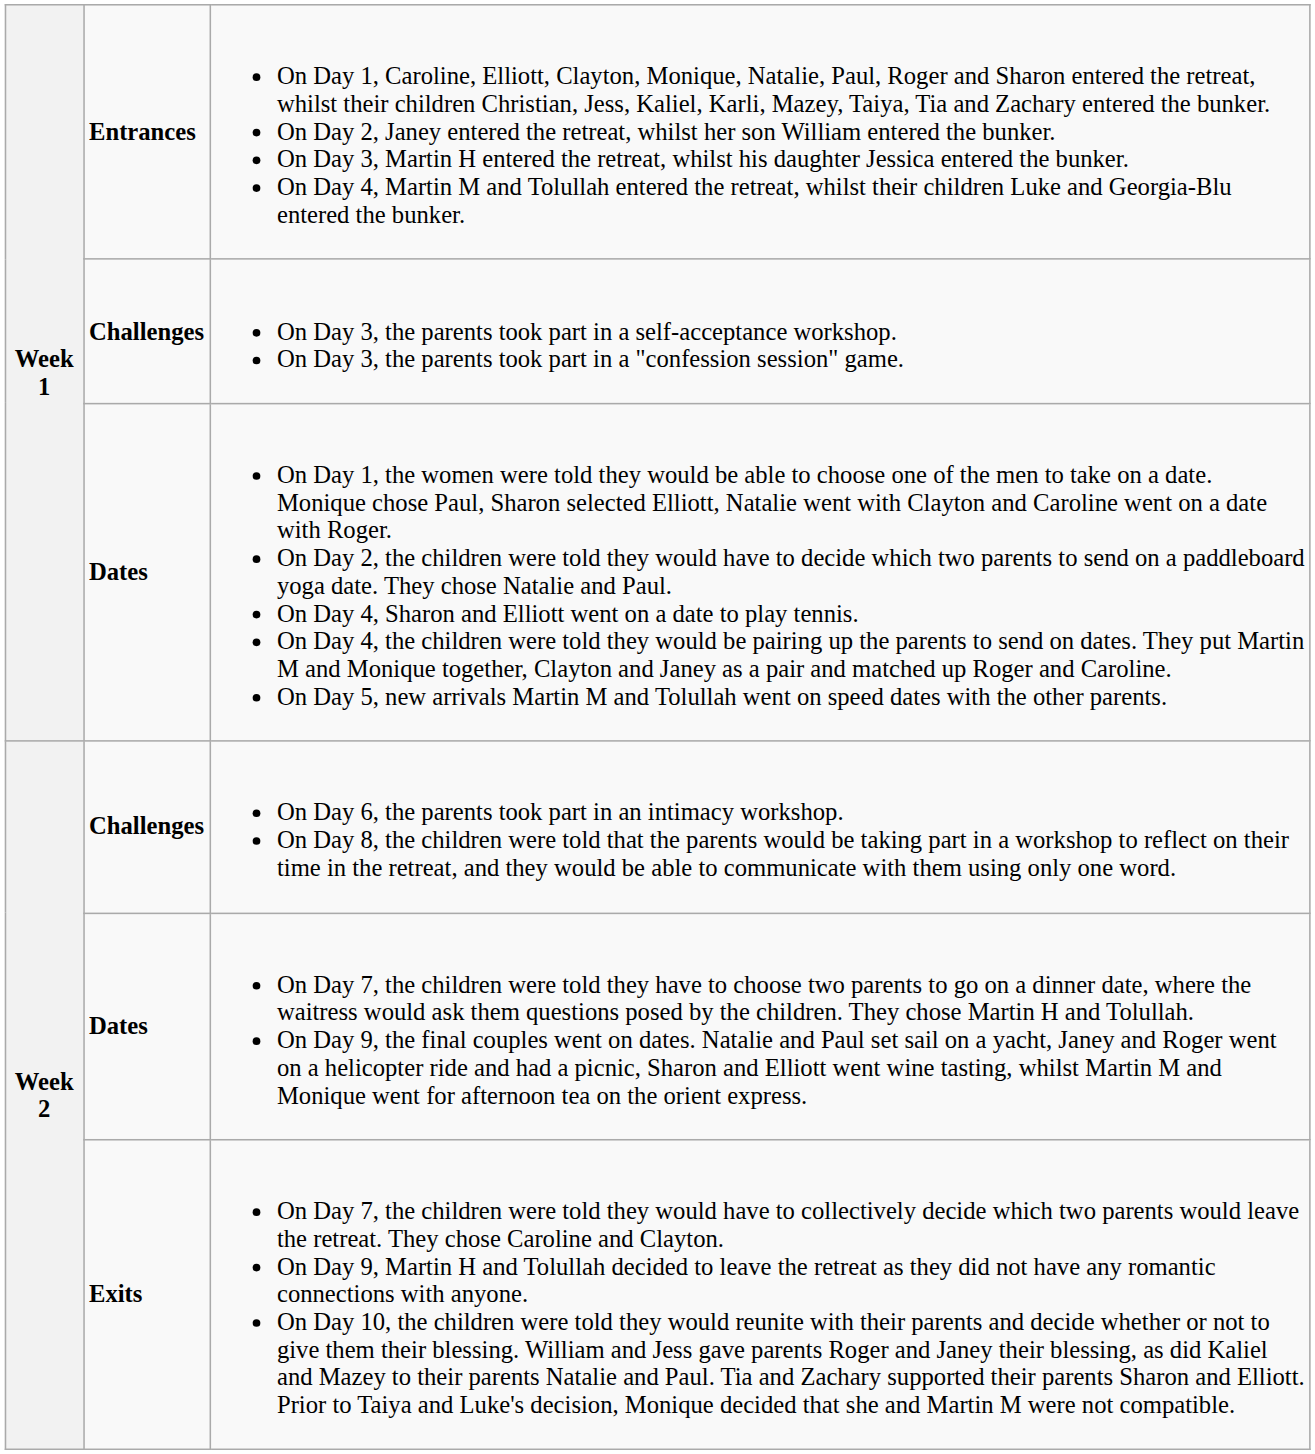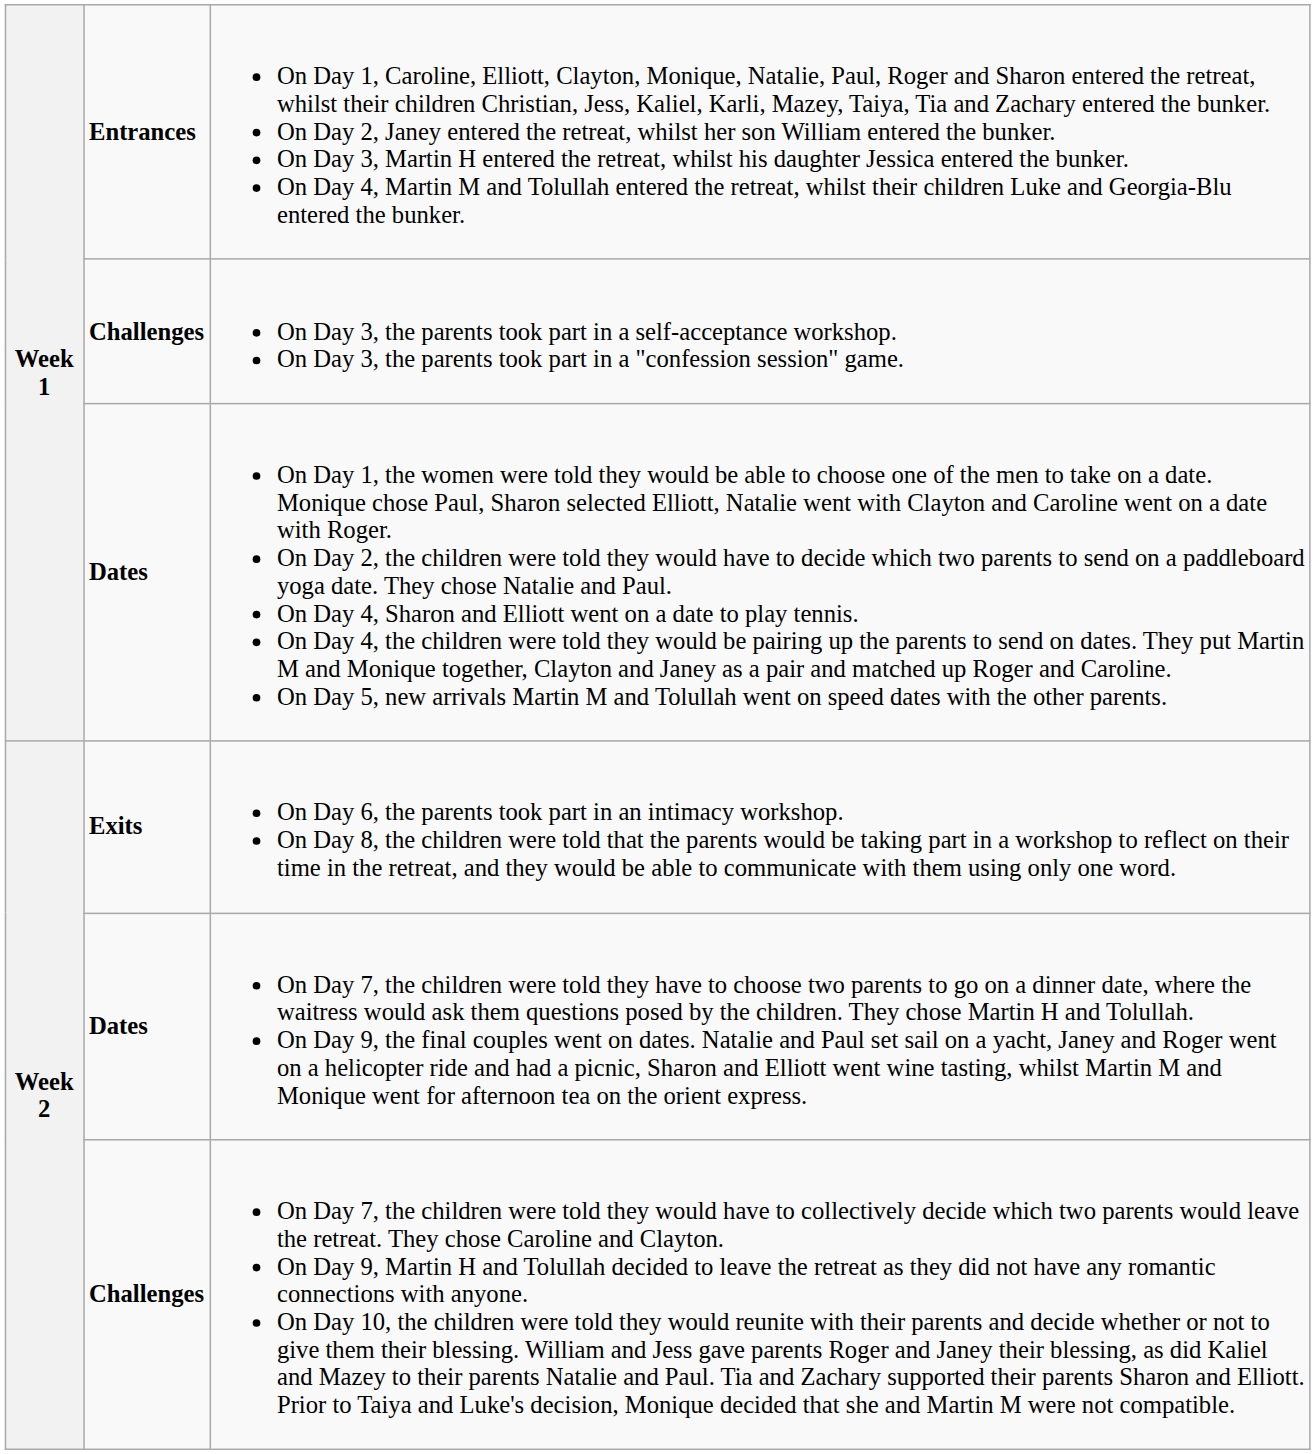(146, 826) Challenges -> (116, 826) Exits
(116, 1294) Exits -> (146, 1294) Challenges
